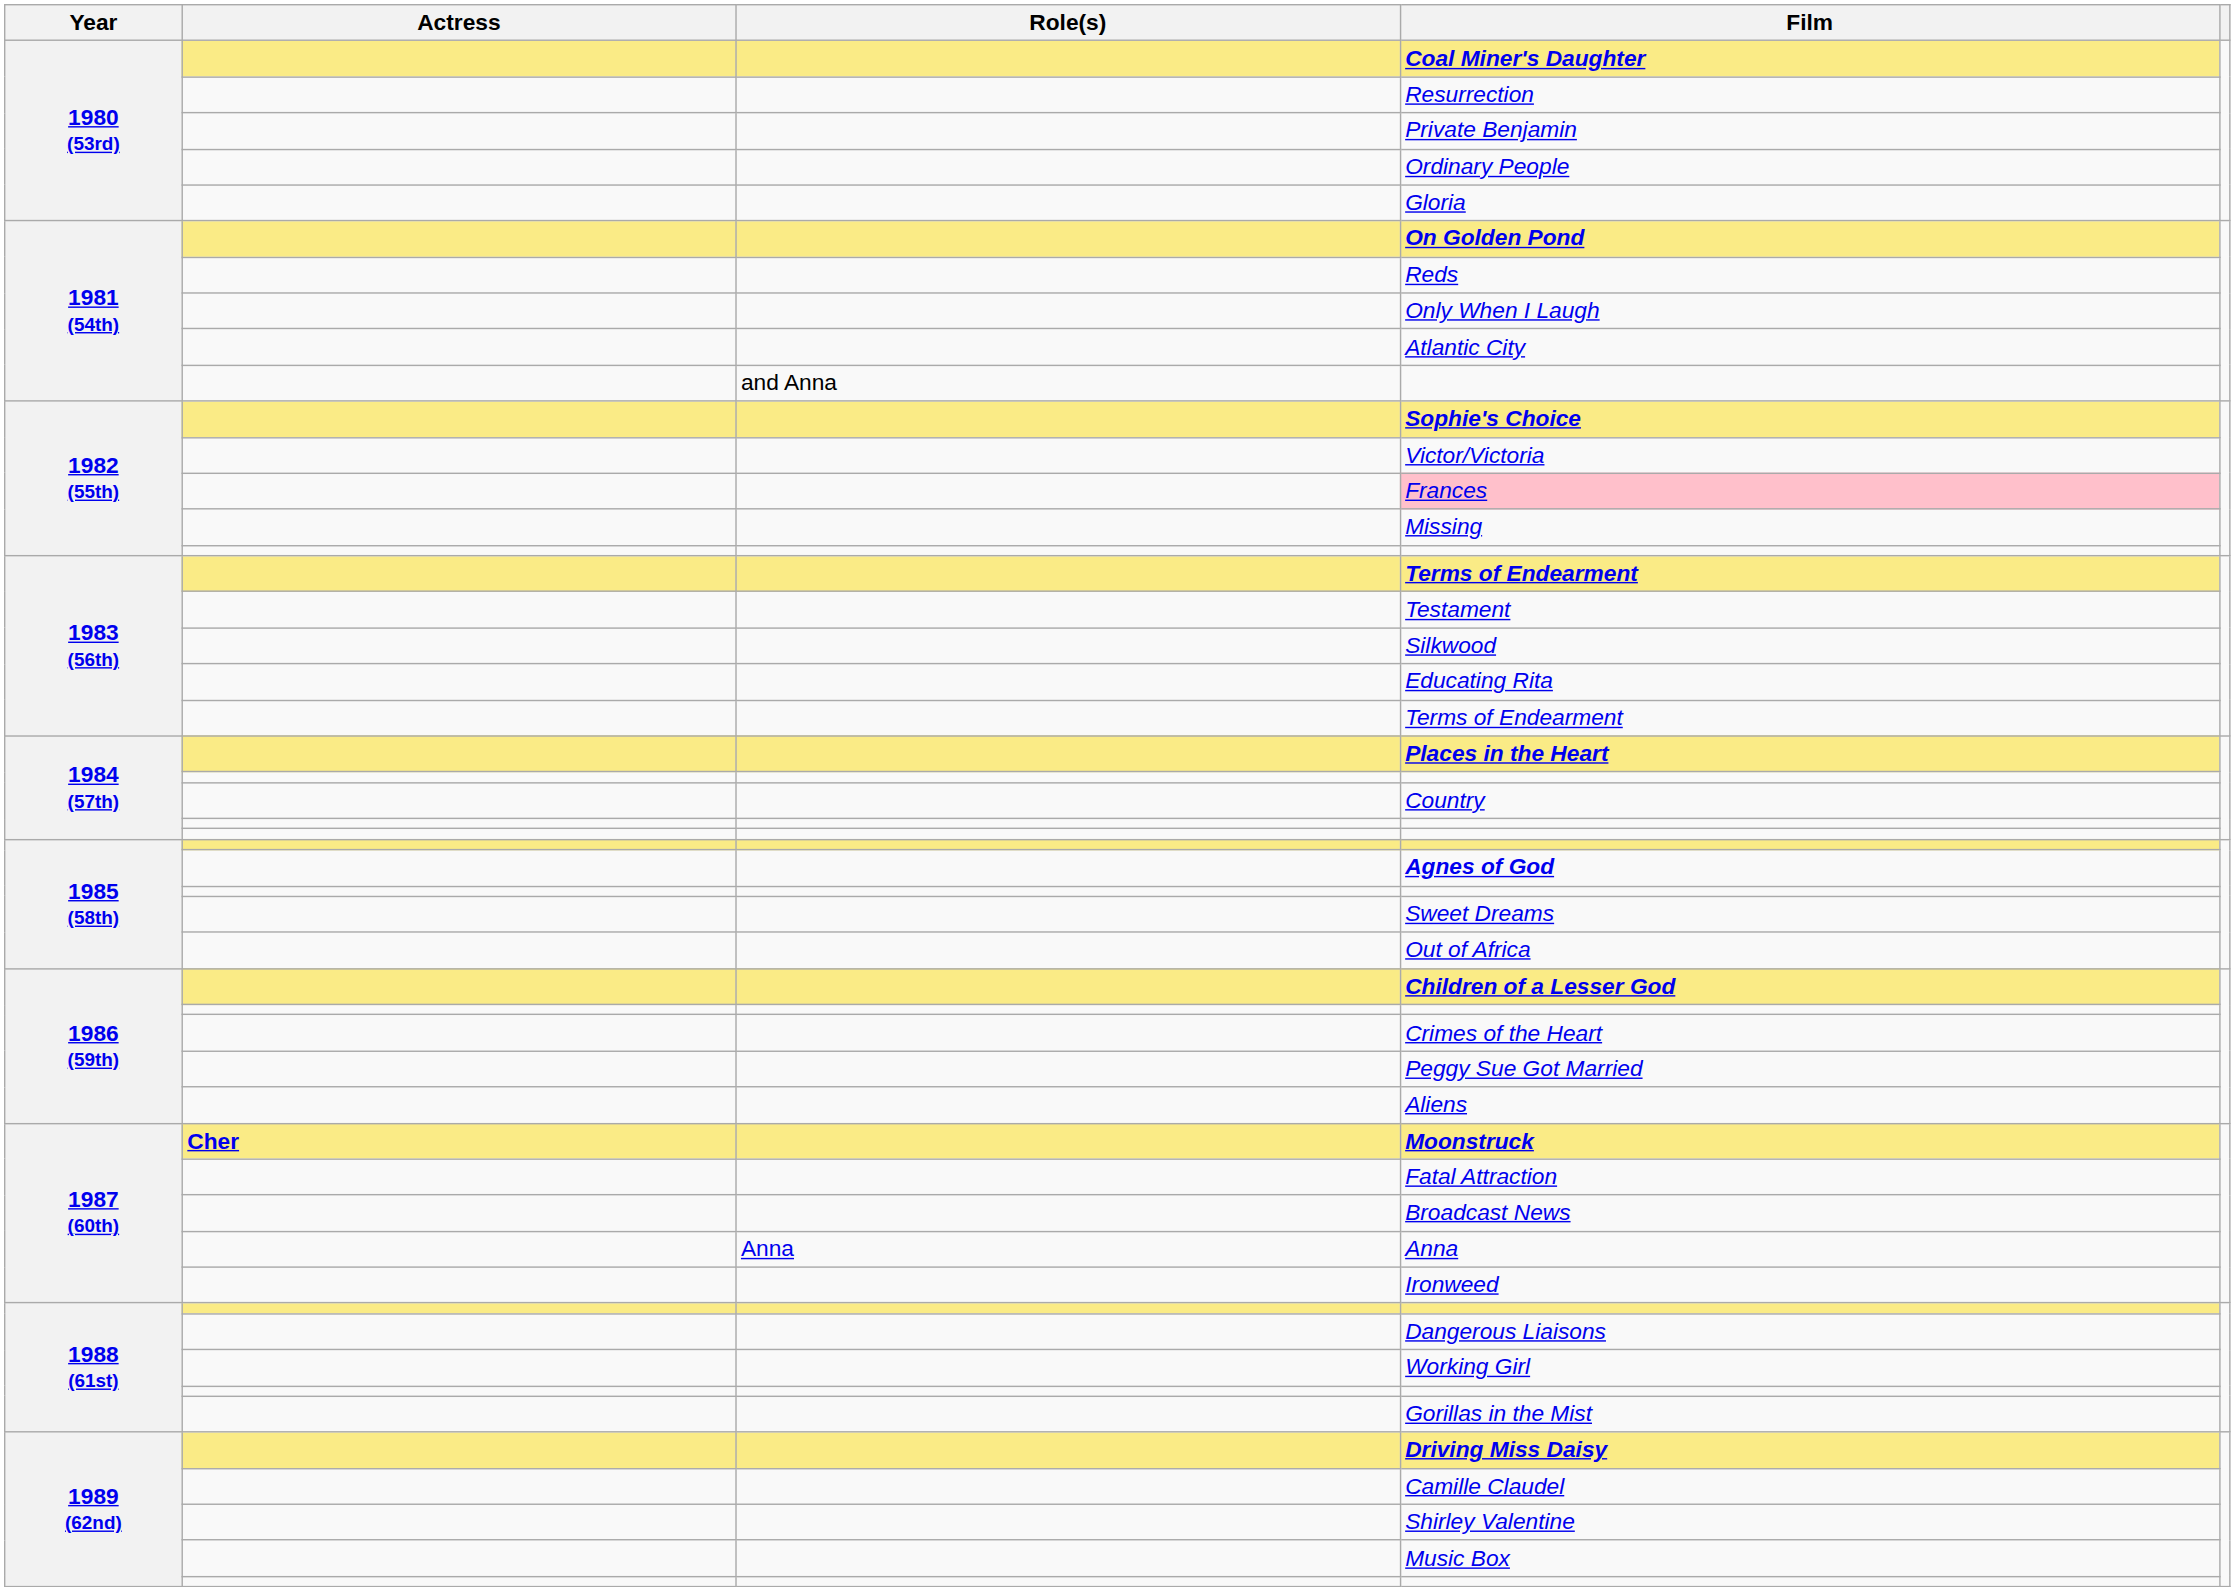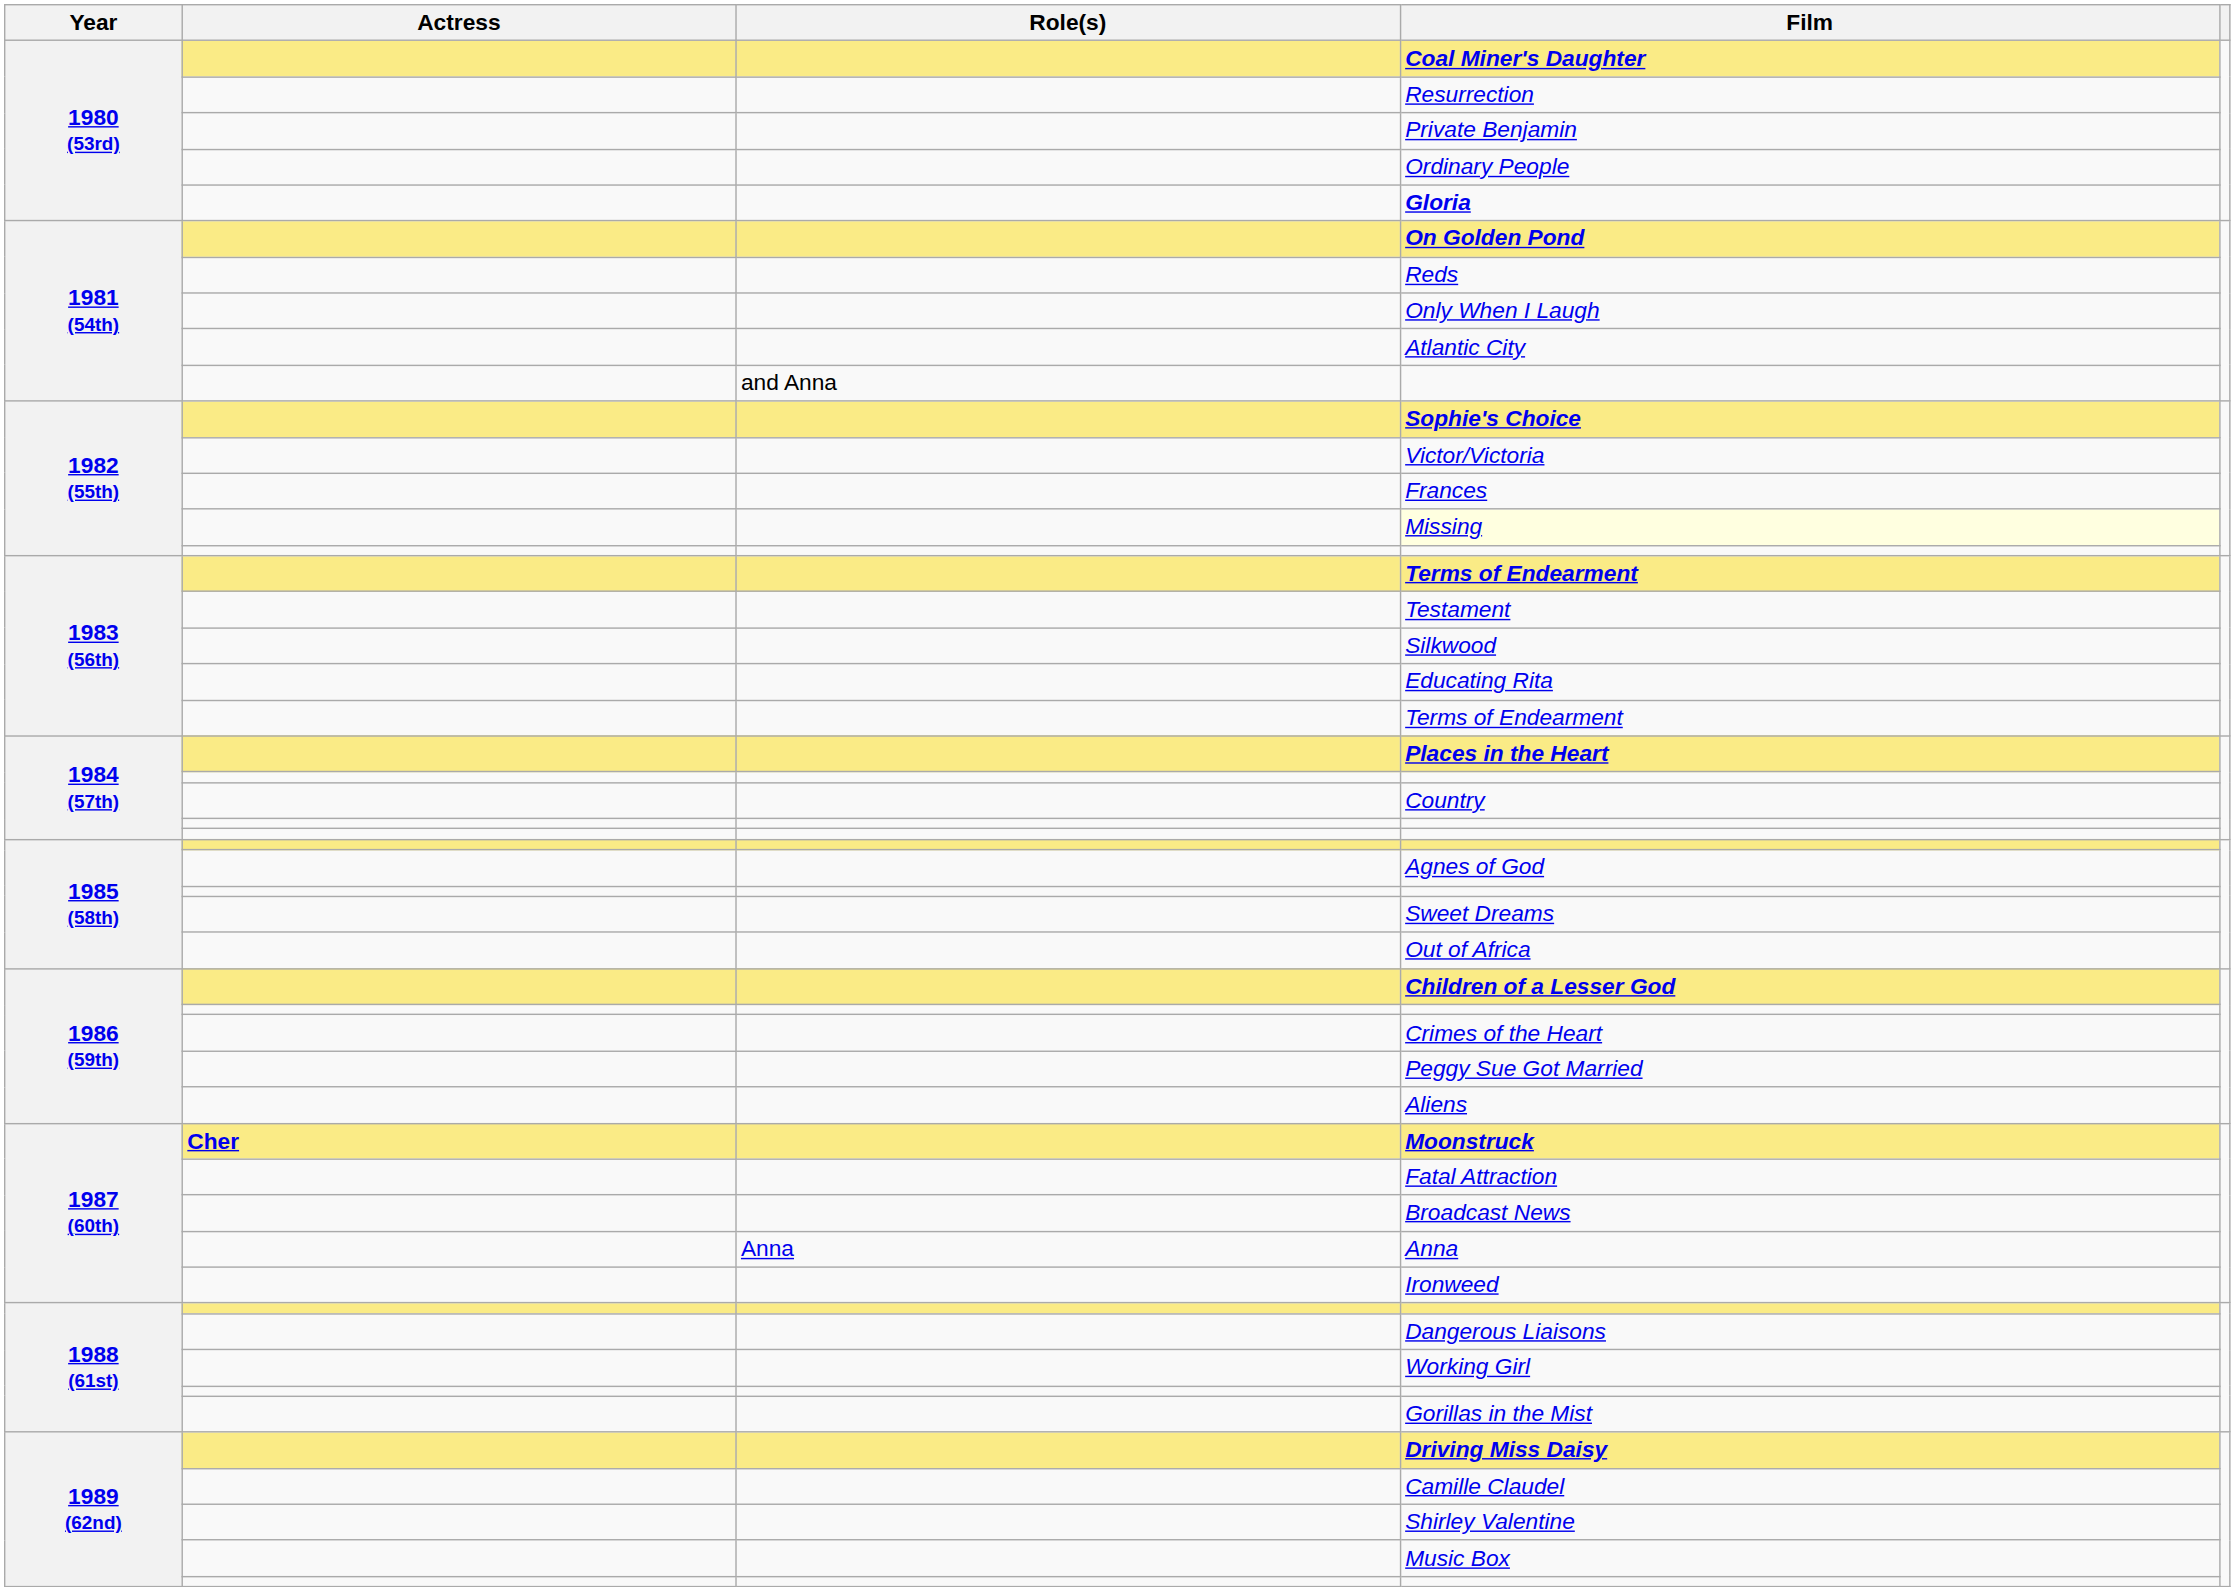(1435, 202) normal -> (1438, 202) bold
(1446, 490) pink background -> (1446, 490) no background
(1444, 526) no background -> (1444, 526) lightyellow background
(1480, 867) bold -> (1475, 867) normal
